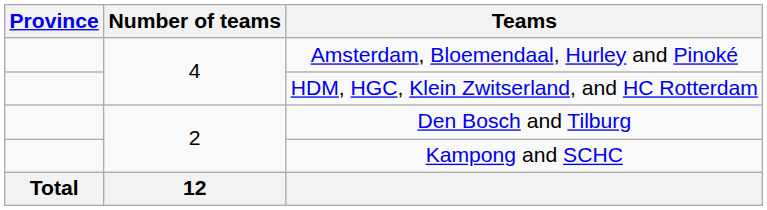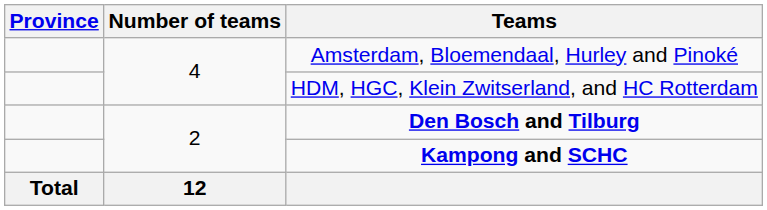(524, 121) normal -> (524, 121) bold
(524, 155) normal -> (524, 155) bold
